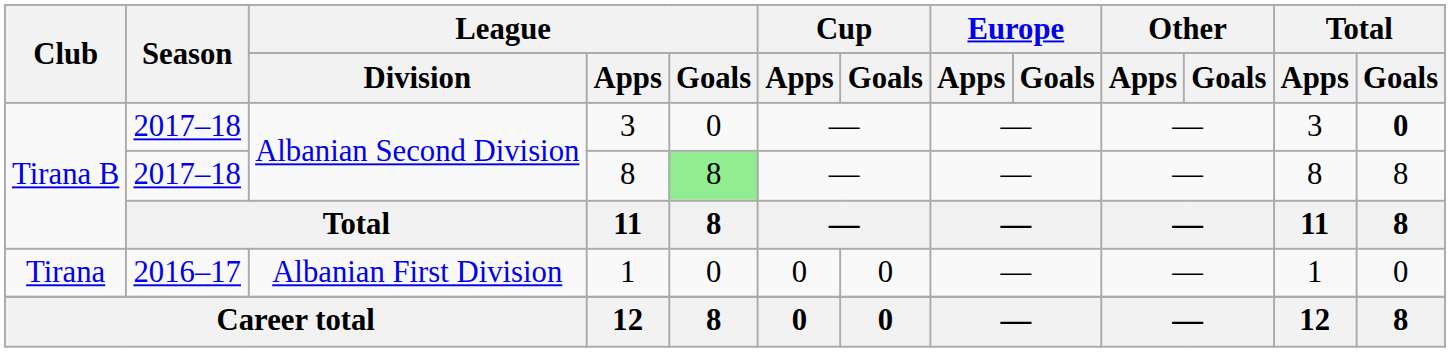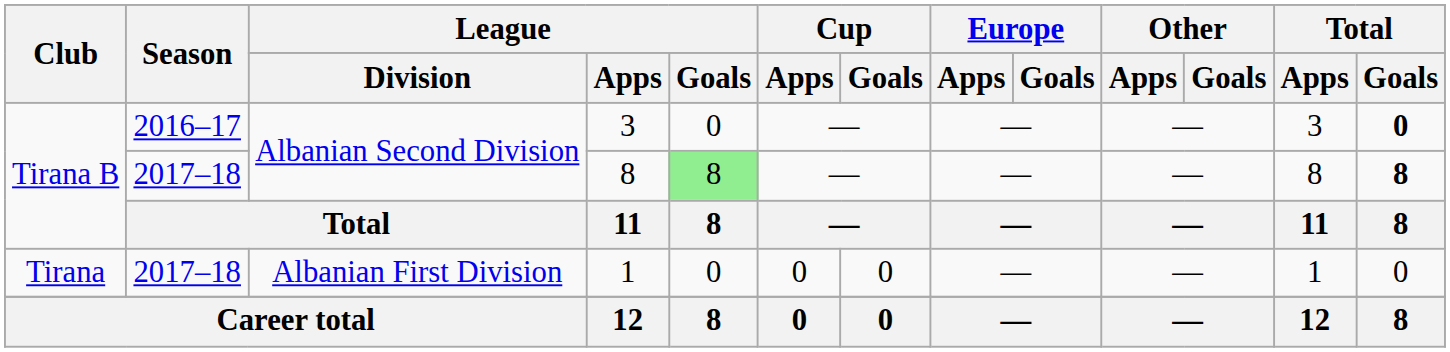(187, 126) 2017–18 -> (187, 126) 2016–17
(1401, 175) normal -> (1401, 175) bold
(187, 272) 2016–17 -> (187, 272) 2017–18
